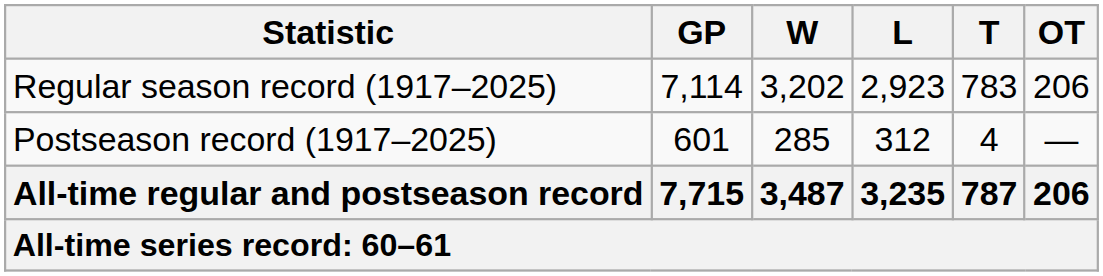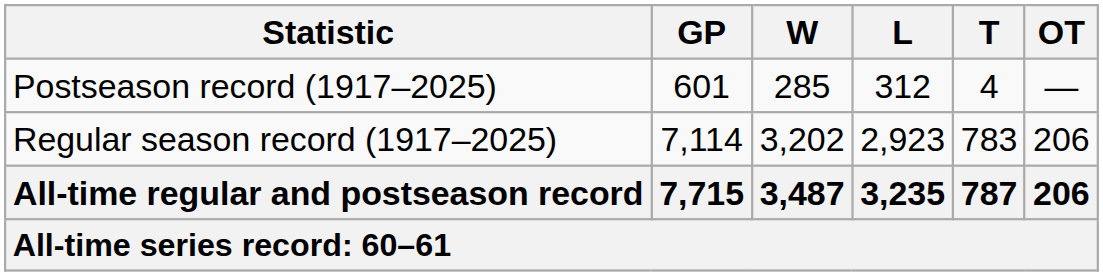rows swapped: (285, 86) <-> (255, 139)
